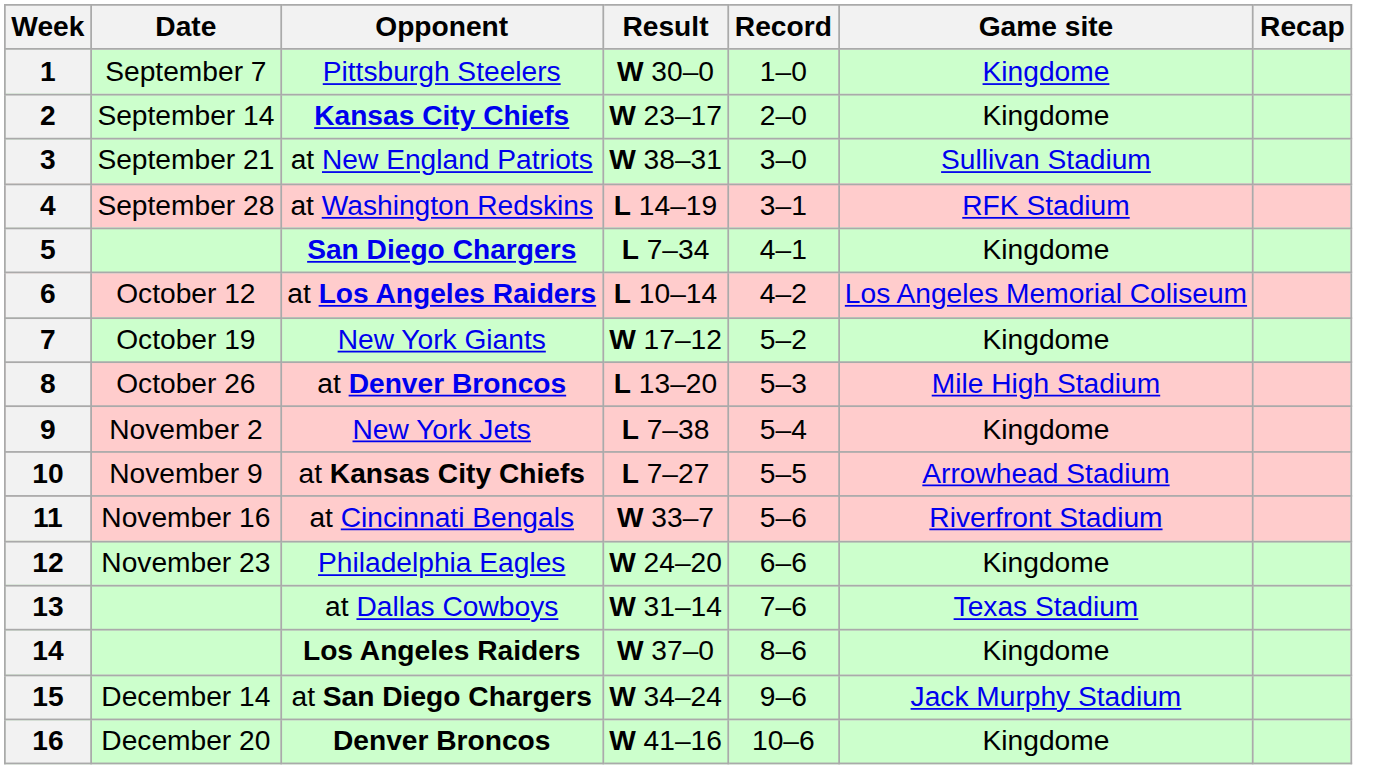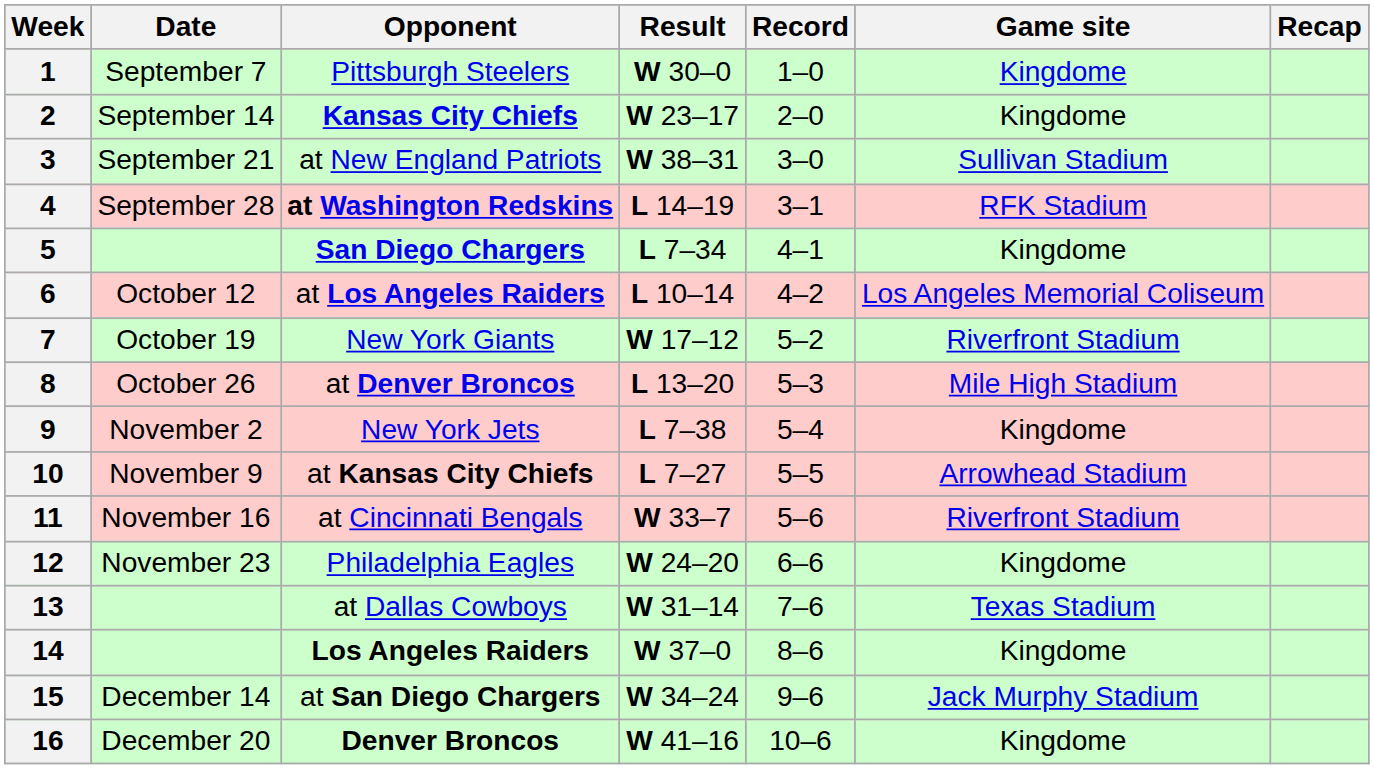(442, 205) normal -> (450, 205) bold
(1046, 339) Kingdome -> (1063, 339) Riverfront Stadium
